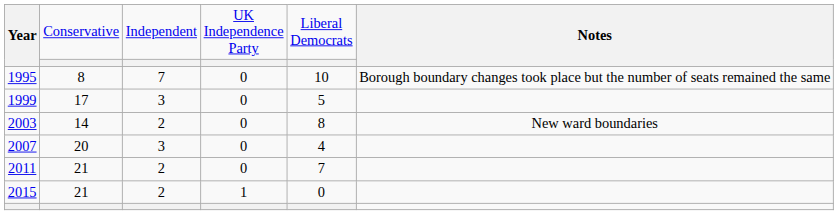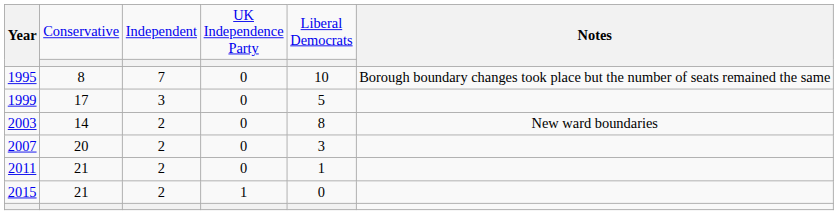(161, 146) 3 -> (161, 146) 2
(321, 146) 4 -> (321, 146) 3
(321, 169) 7 -> (321, 169) 1
